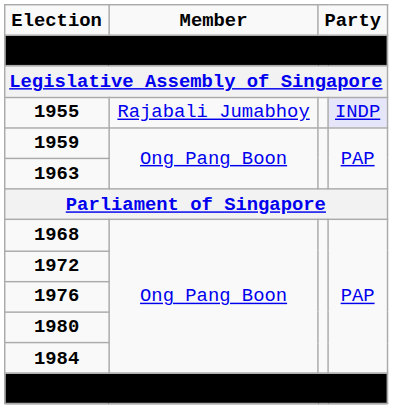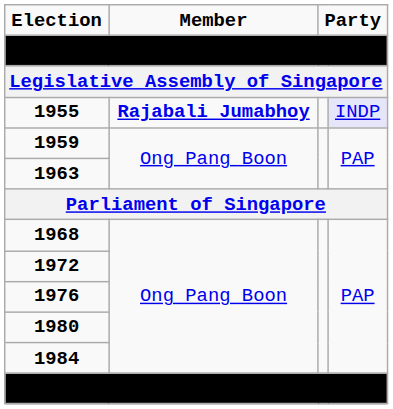(214, 112) normal -> (214, 112) bold
